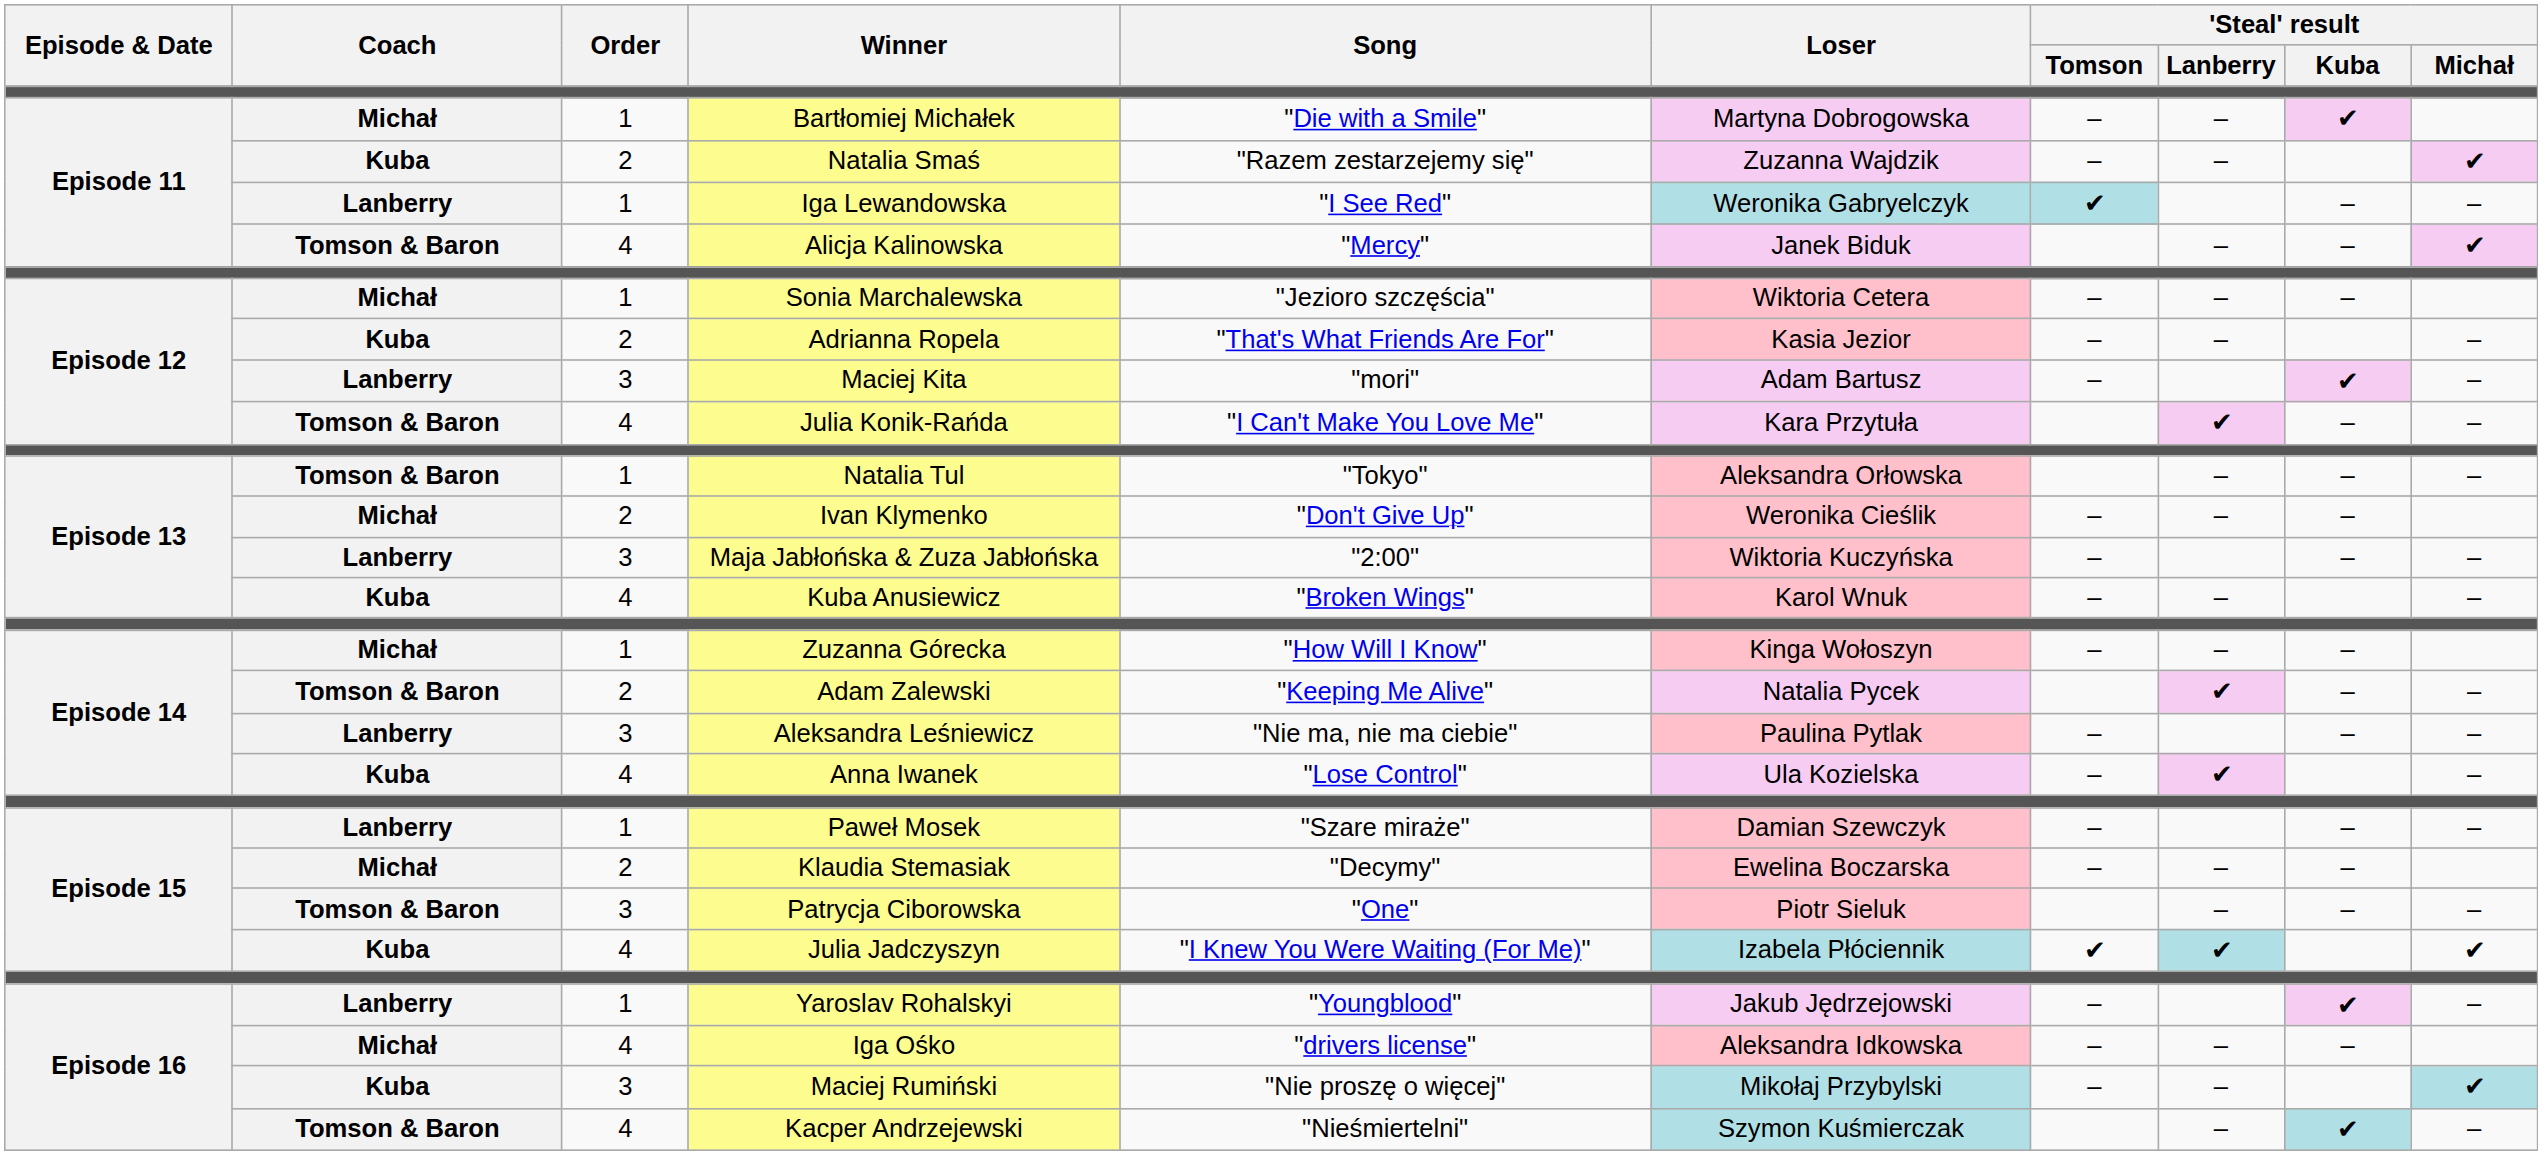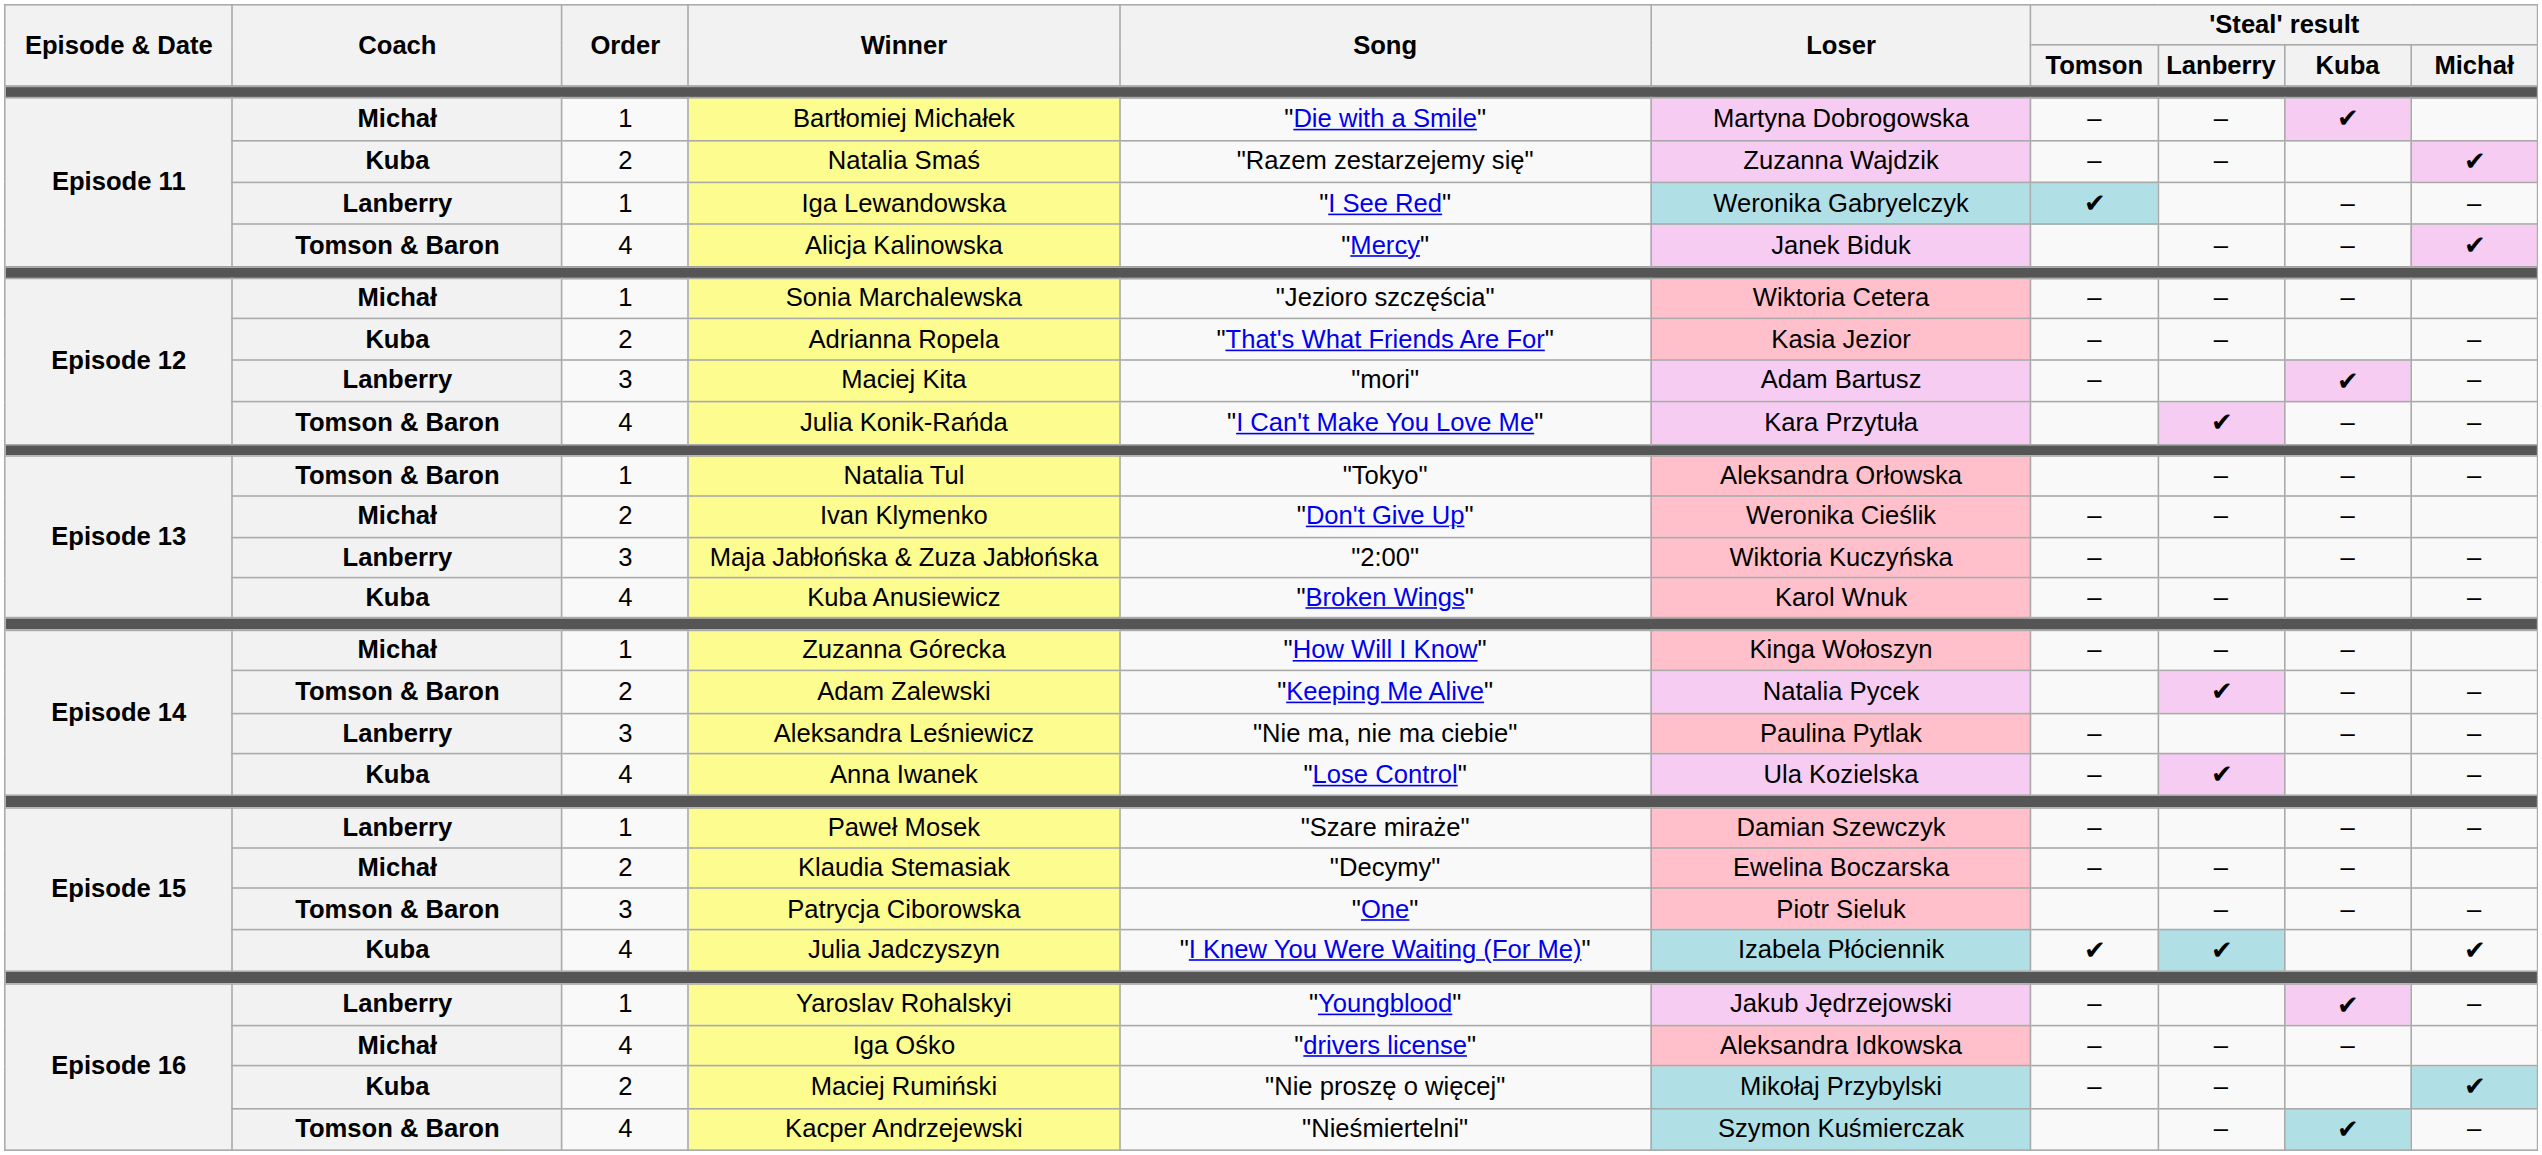(625, 1086) 3 -> (625, 1086) 2
